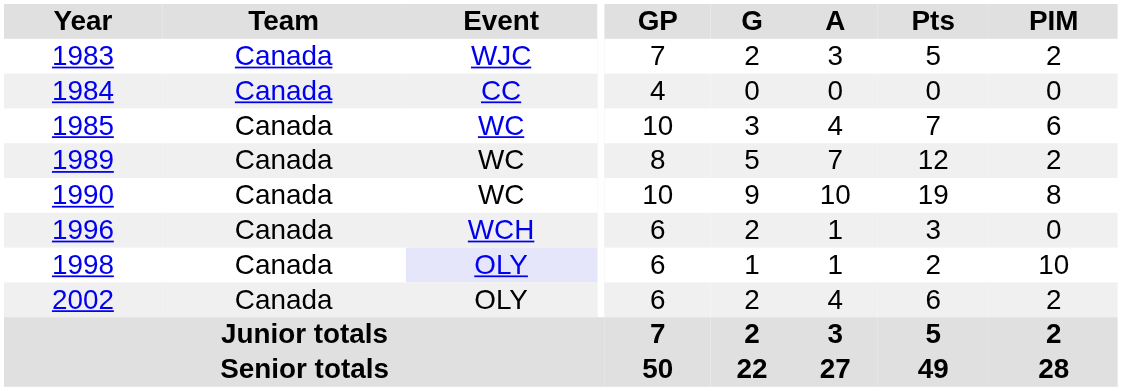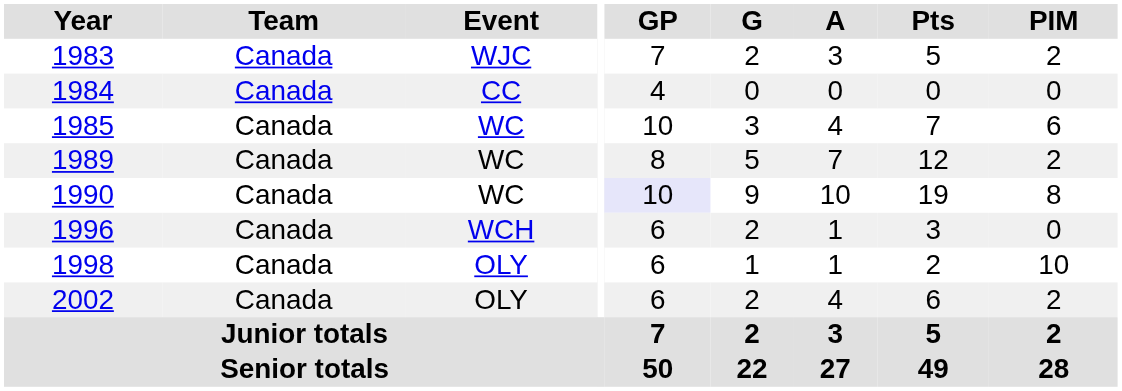(658, 195) no background -> (658, 195) lavender background
(501, 264) lavender background -> (501, 264) no background
